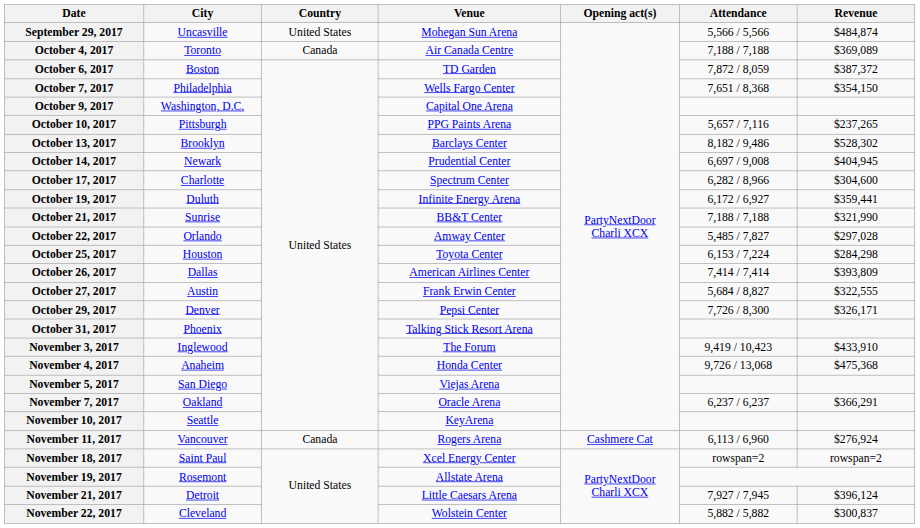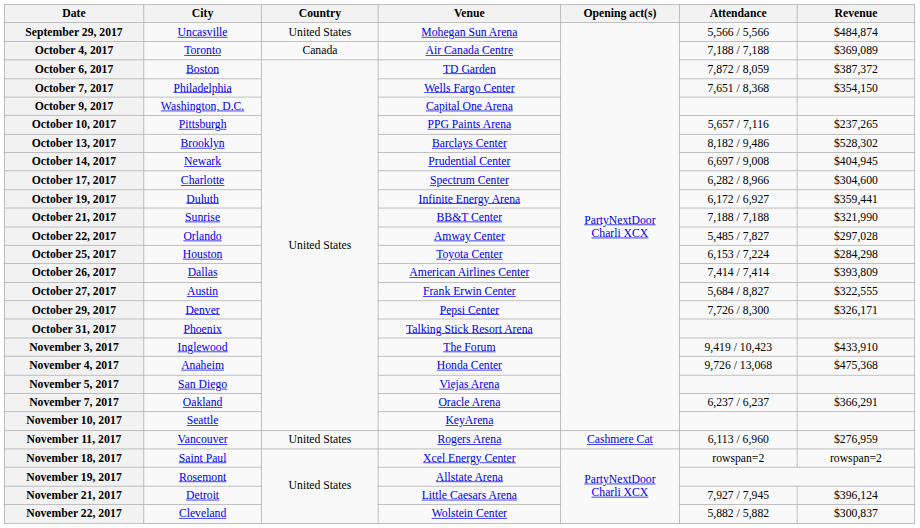(320, 439) Canada -> (320, 439) United States
(856, 439) $276,924 -> (856, 439) $276,959
